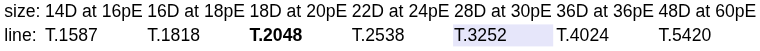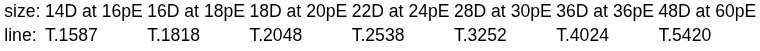(276, 35) bold -> (276, 35) normal
(480, 35) lavender background -> (480, 35) no background
